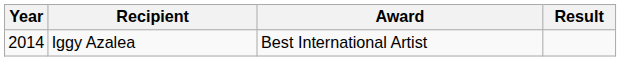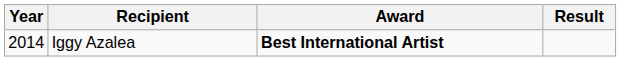(344, 42) normal -> (352, 42) bold
